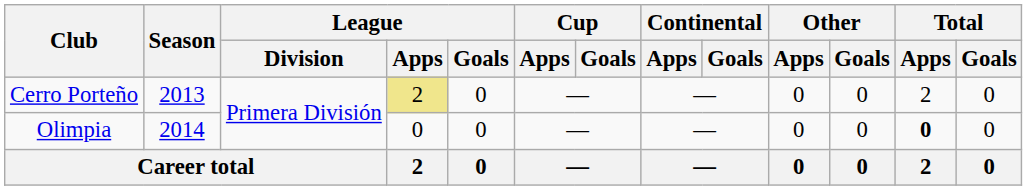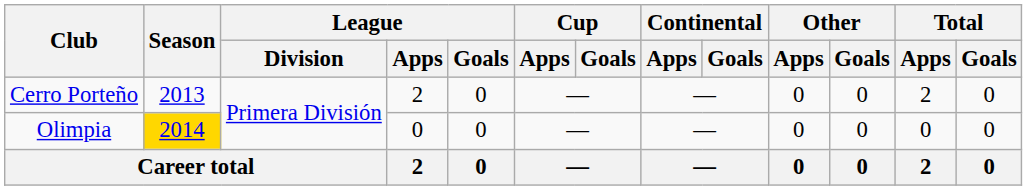(417, 94) khaki background -> (417, 94) no background
(182, 130) no background -> (182, 130) gold background
(926, 130) bold -> (926, 130) normal
